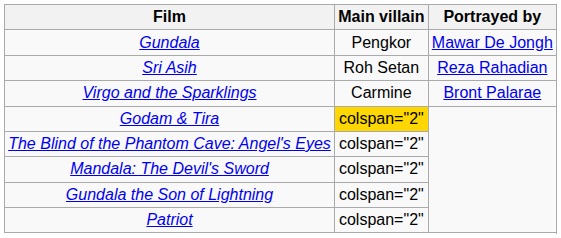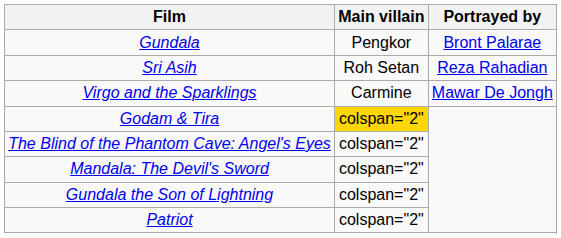(492, 42) Mawar De Jongh -> (492, 42) Bront Palarae
(492, 93) Bront Palarae -> (492, 93) Mawar De Jongh
